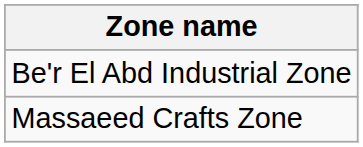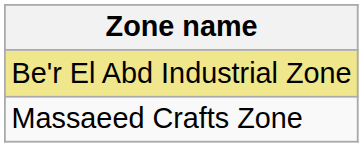(182, 73) no background -> (182, 73) khaki background
